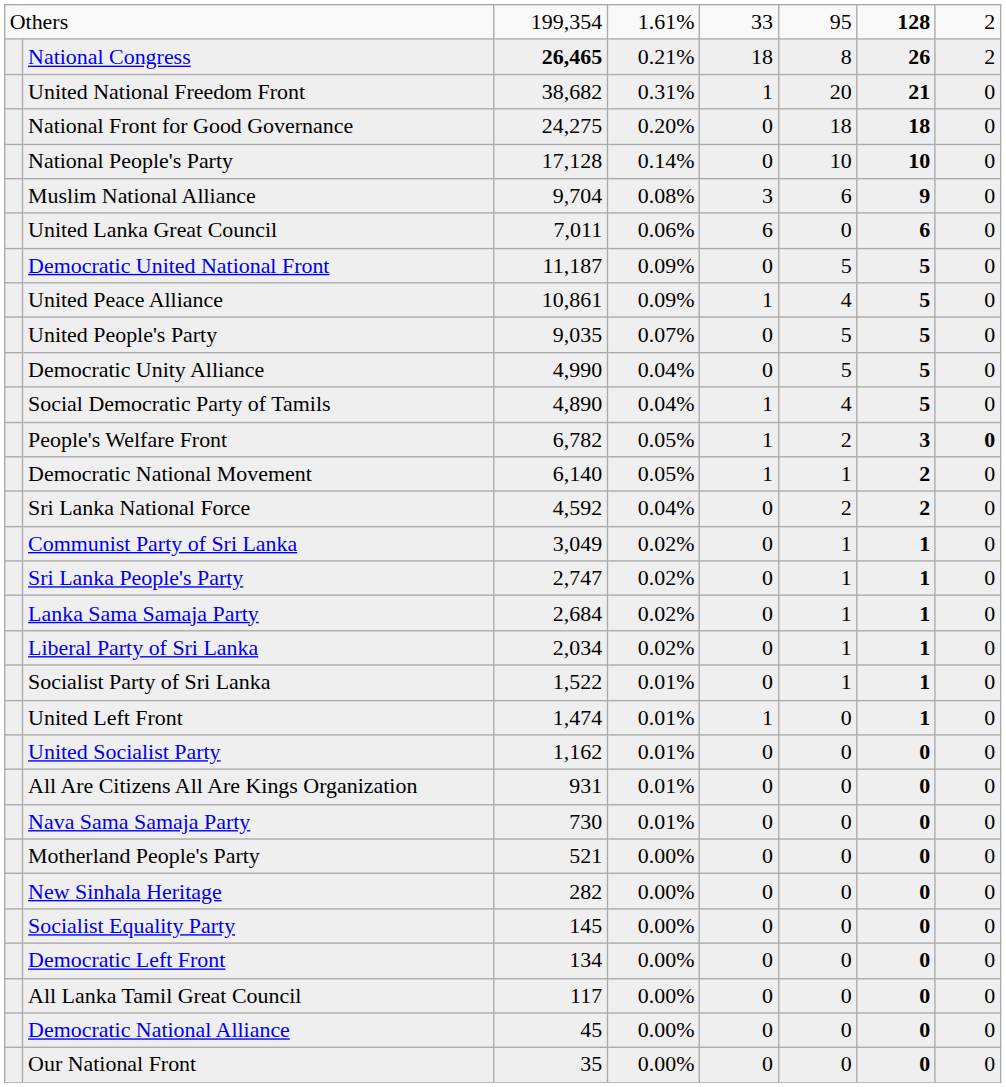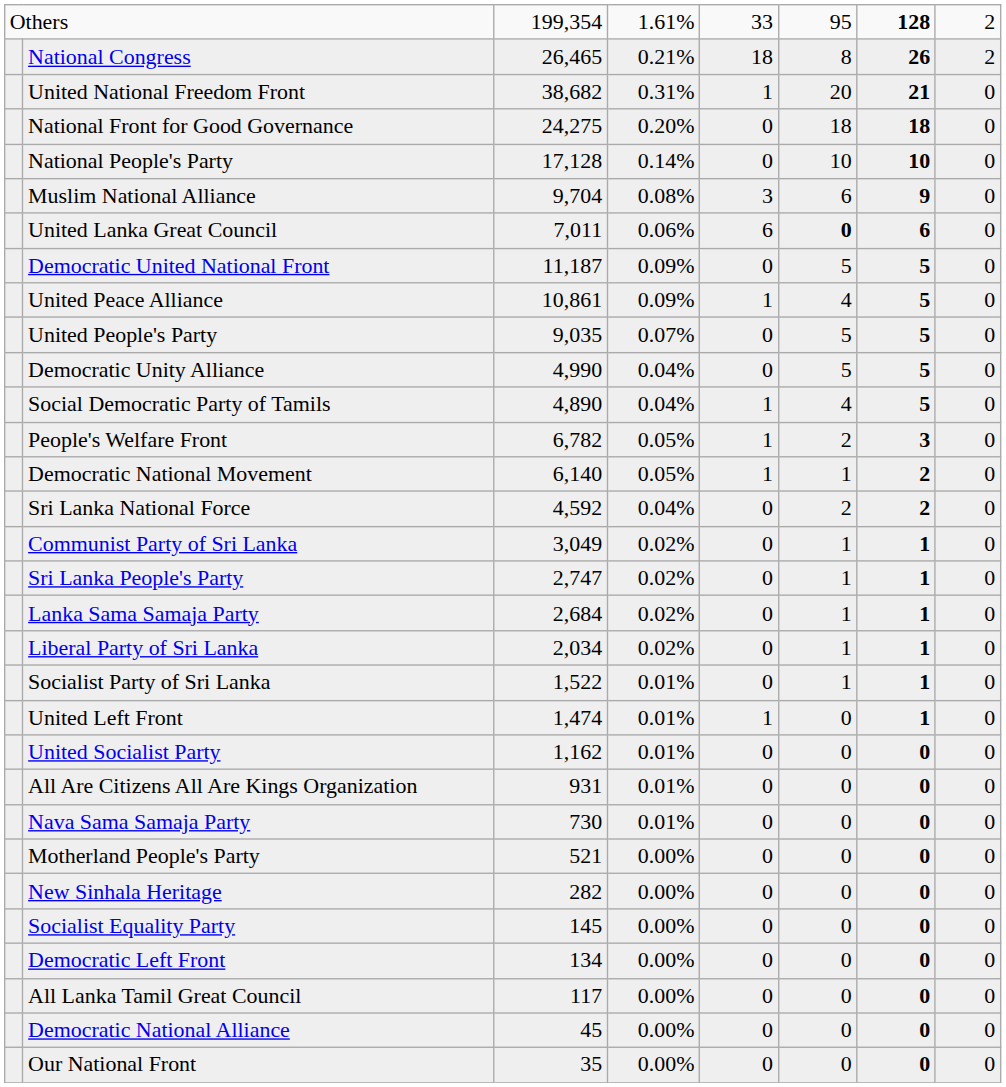(572, 56) bold -> (572, 56) normal
(846, 230) normal -> (846, 230) bold
(990, 439) bold -> (990, 439) normal
